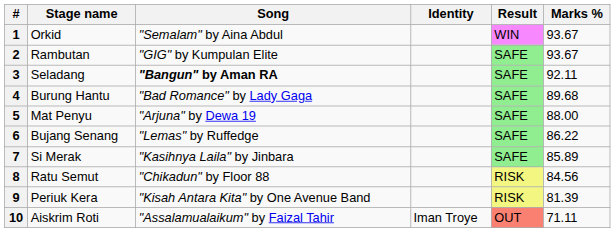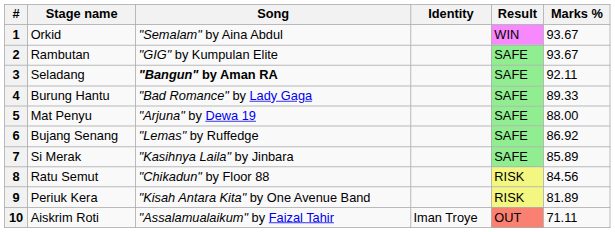(562, 95) 89.68 -> (562, 95) 89.33
(562, 136) 86.22 -> (562, 136) 86.92
(562, 197) 81.39 -> (562, 197) 81.89
